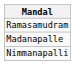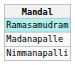(37, 25) no background -> (37, 25) paleturquoise background
